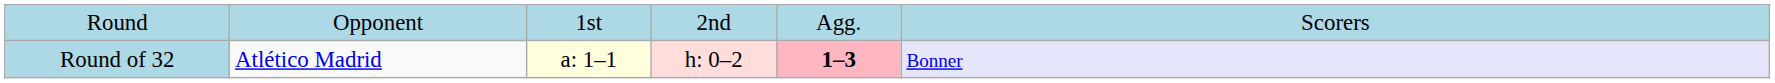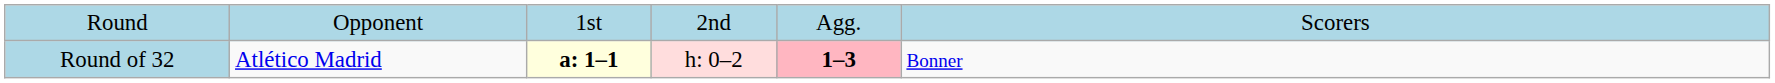(589, 58) normal -> (589, 58) bold
(934, 60) lavender background -> (934, 60) no background
